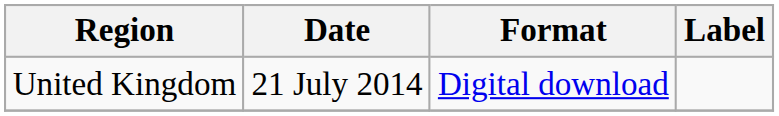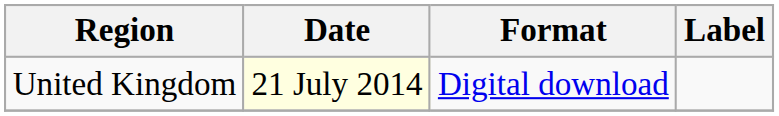(337, 83) no background -> (337, 83) lightyellow background
